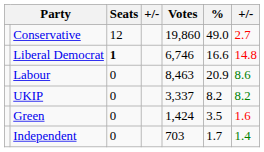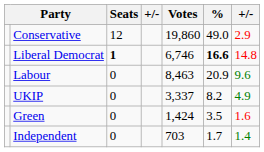(243, 34) 2.7 -> (243, 34) 2.9
(217, 55) normal -> (217, 55) bold
(243, 75) 8.6 -> (243, 75) 9.6
(243, 95) 8.2 -> (243, 95) 4.9
